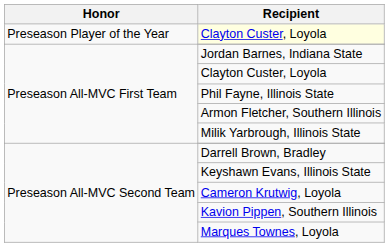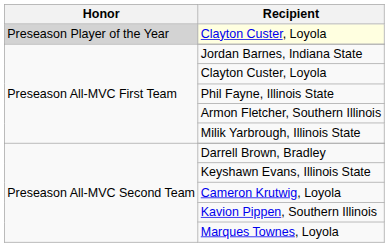(88, 34) no background -> (88, 34) lightgrey background
